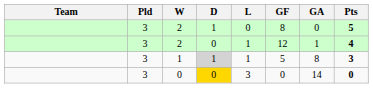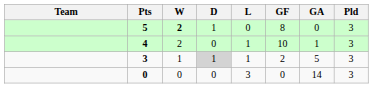columns swapped: (145, 12) <-> (351, 12)
(179, 28) normal -> (179, 28) bold
(282, 43) 12 -> (282, 43) 10
(282, 59) 5 -> (282, 59) 2
(317, 59) 8 -> (317, 59) 5
(214, 75) gold background -> (214, 75) no background
